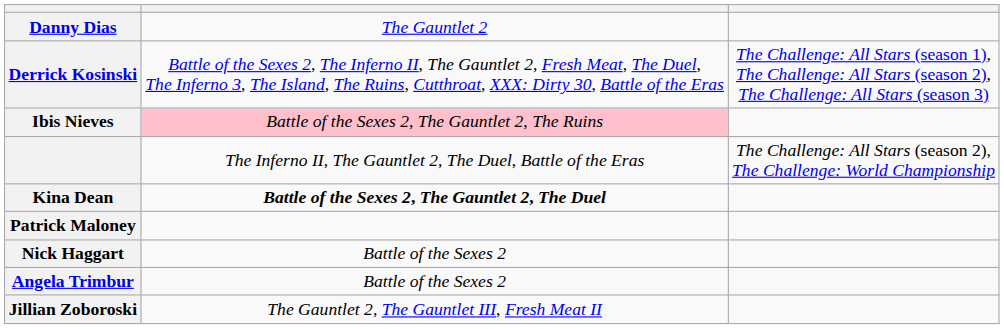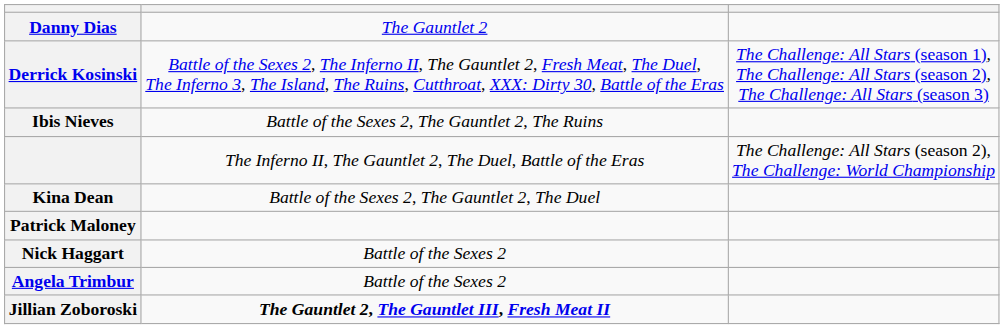(435, 121) pink background -> (435, 121) no background
(435, 197) bold -> (435, 197) normal
(435, 309) normal -> (435, 309) bold
